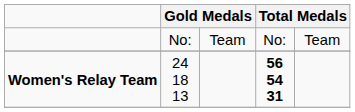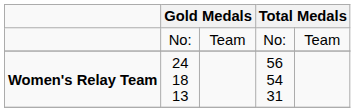(275, 80) bold -> (275, 80) normal
